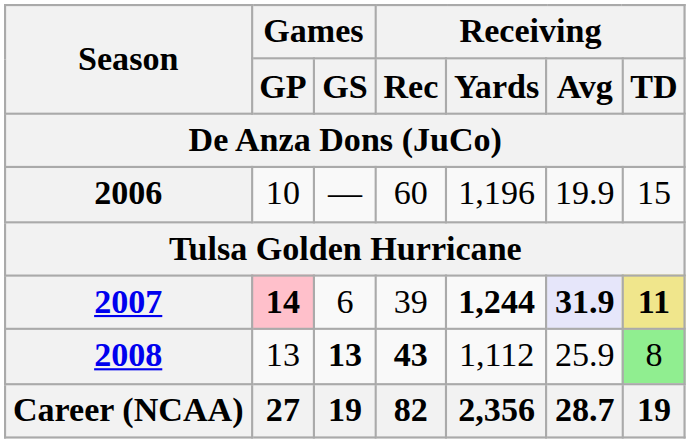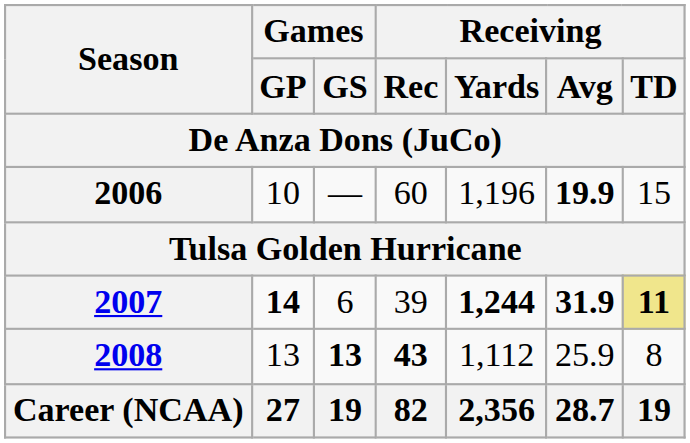(585, 193) normal -> (585, 193) bold
(283, 301) pink background -> (283, 301) no background
(585, 301) lavender background -> (585, 301) no background
(654, 355) lightgreen background -> (654, 355) no background
